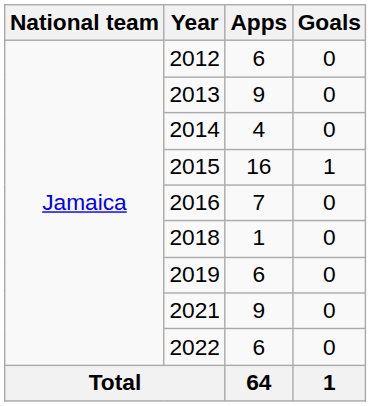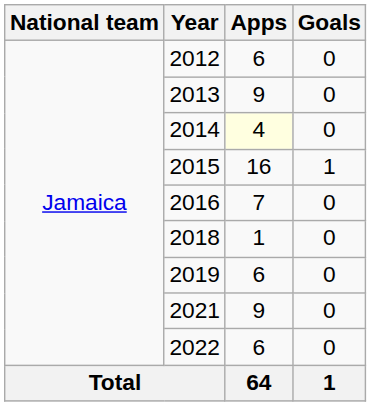(259, 130) no background -> (259, 130) lightyellow background
